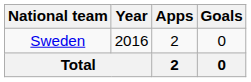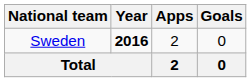(132, 40) normal -> (132, 40) bold
